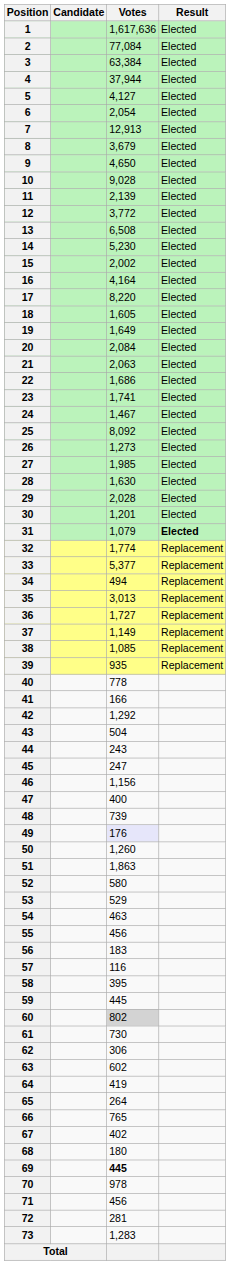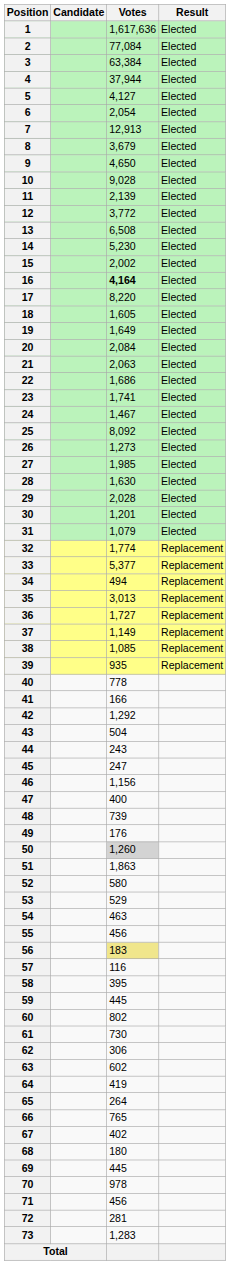(122, 280) normal -> (122, 280) bold
(180, 532) bold -> (179, 532) normal
(118, 833) lavender background -> (118, 833) no background
(122, 850) no background -> (122, 850) lightgrey background
(118, 950) no background -> (118, 950) khaki background
(118, 1017) lightgrey background -> (118, 1017) no background
(118, 1168) bold -> (118, 1168) normal
